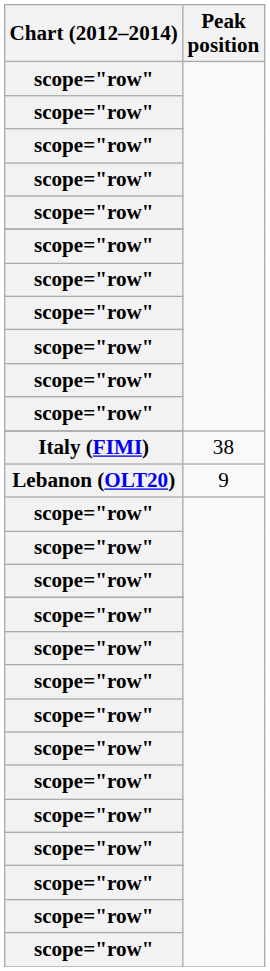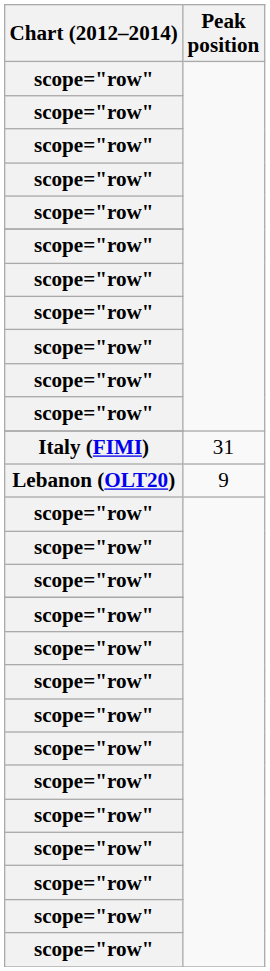(223, 446) 38 -> (223, 446) 31
